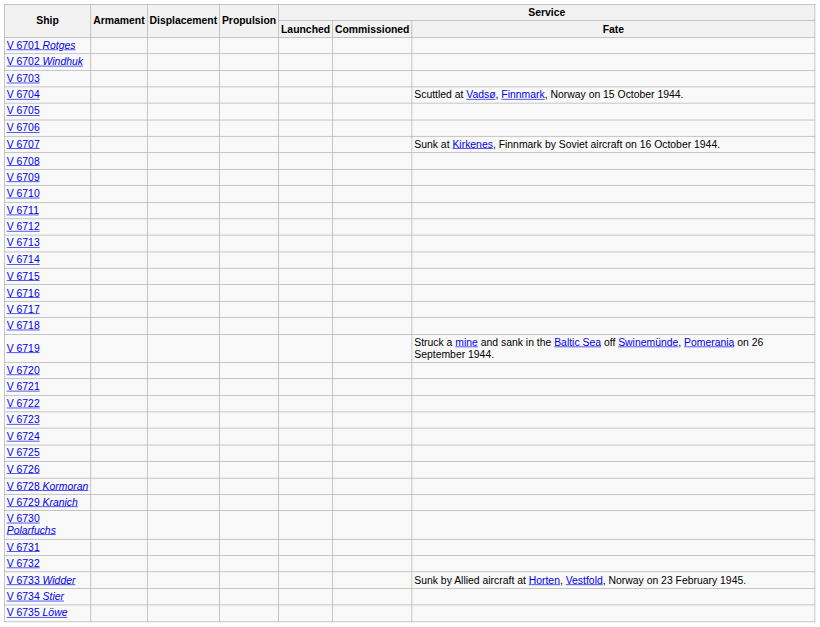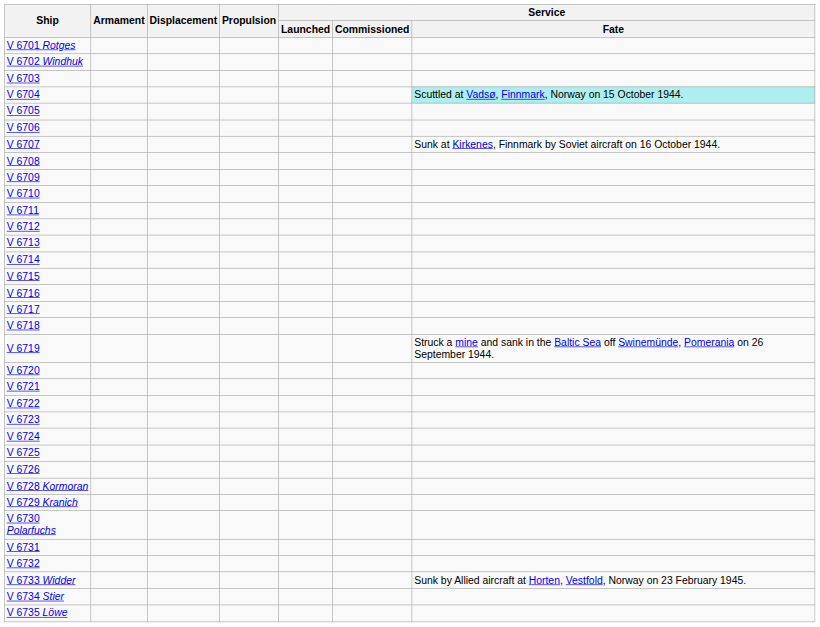(549, 95) no background -> (549, 95) paleturquoise background
